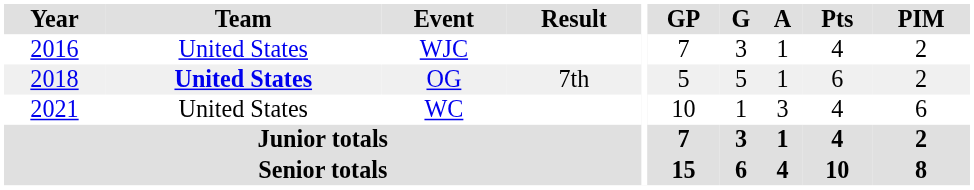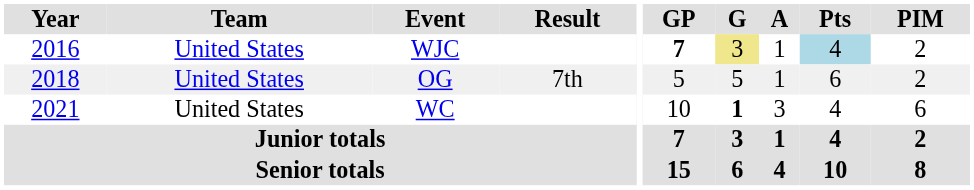(684, 49) normal -> (679, 49) bold
(741, 49) no background -> (737, 49) khaki background
(837, 49) no background -> (835, 49) lightblue background
(243, 79) bold -> (239, 79) normal
(741, 109) normal -> (737, 109) bold
